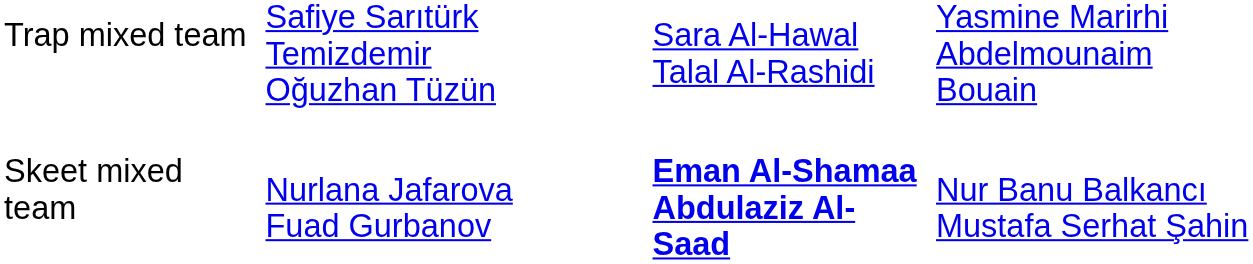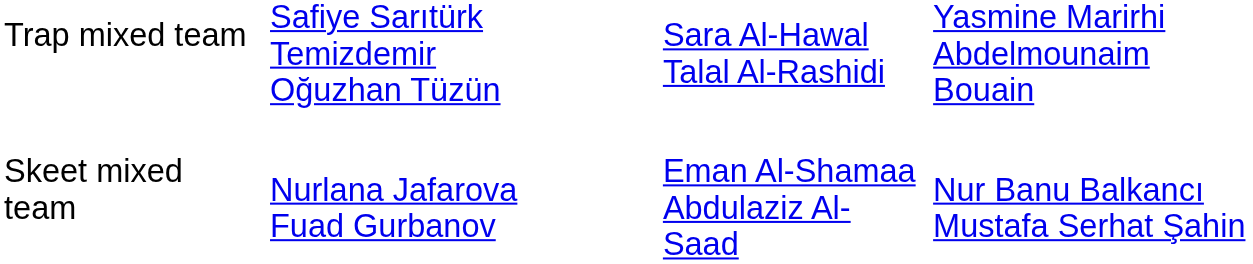(785, 208) bold -> (789, 208) normal
